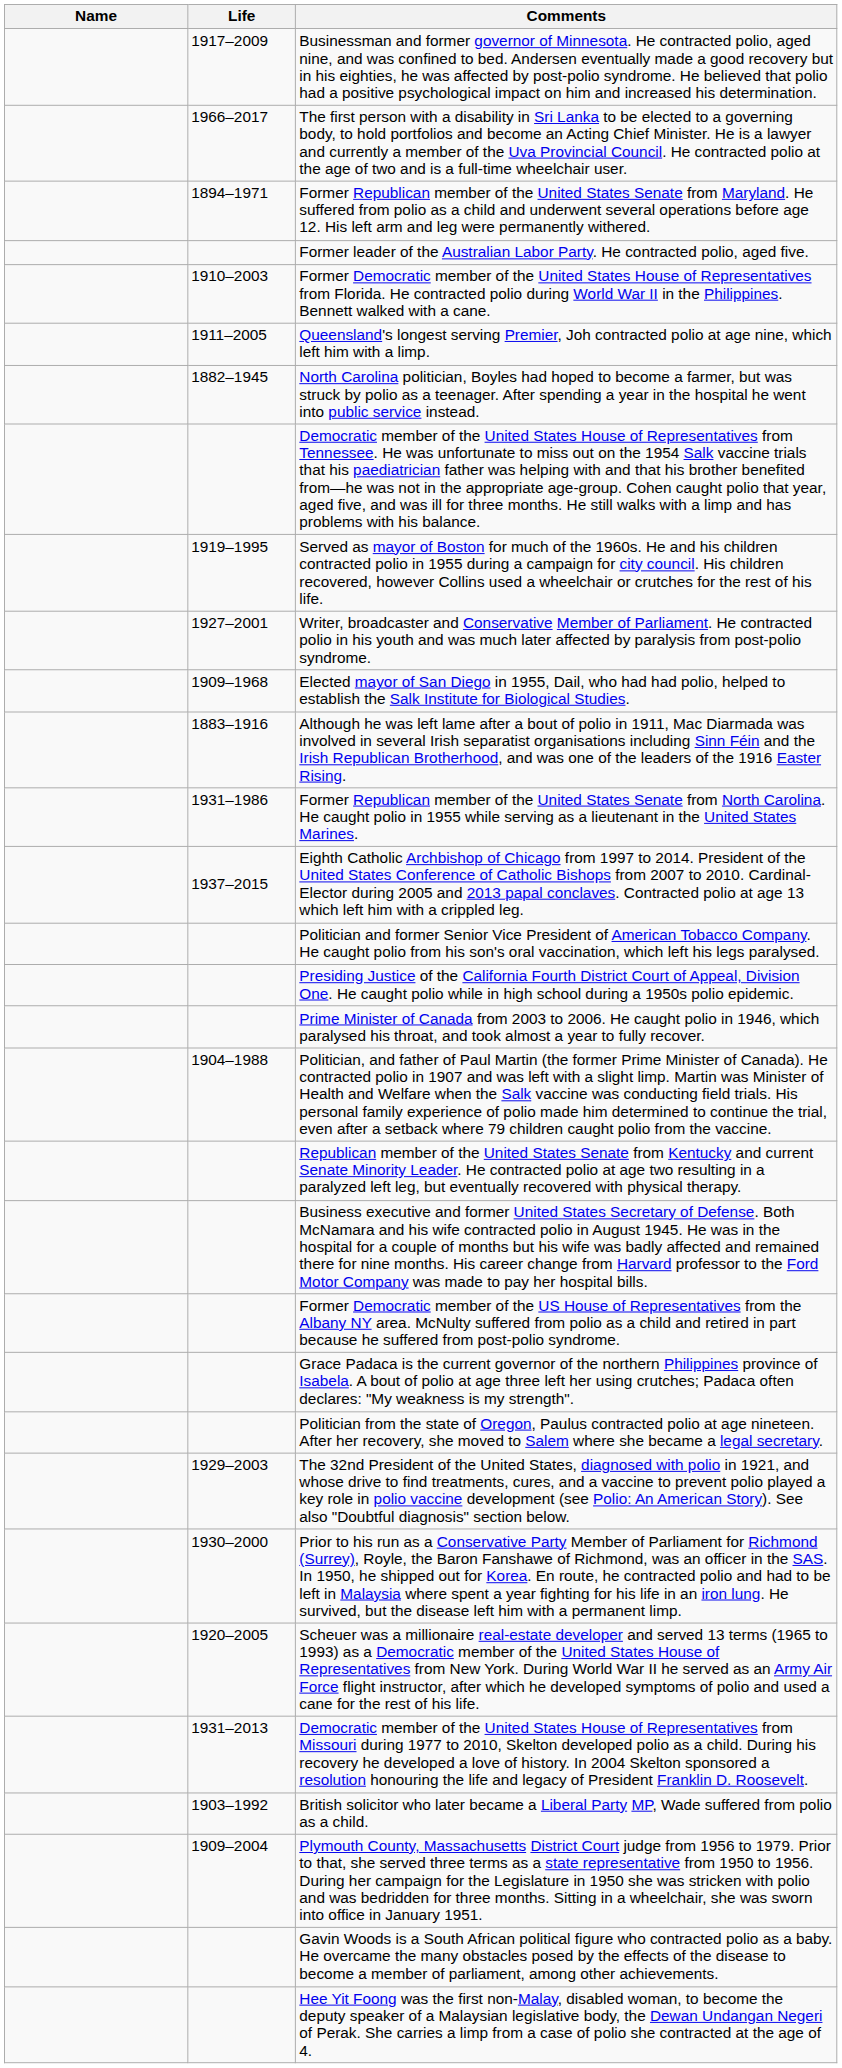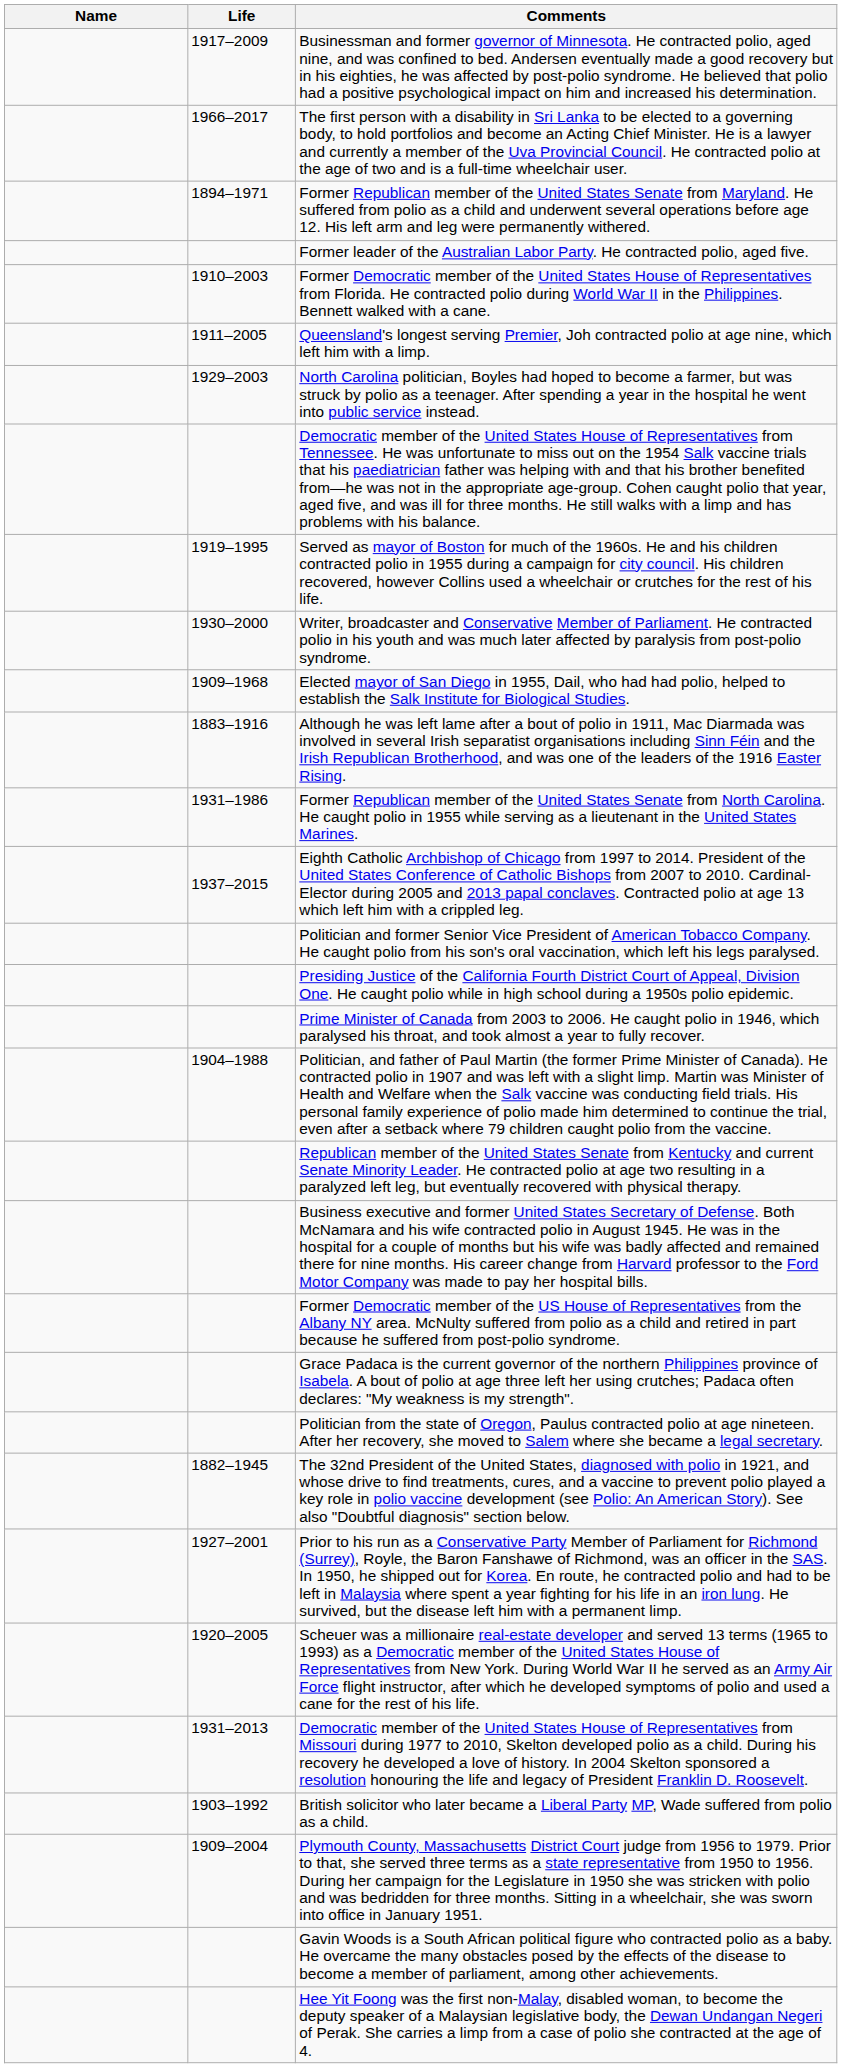(230, 377) 1882–1945 -> (230, 377) 1929–2003
(230, 623) 1927–2001 -> (230, 623) 1930–2000
(230, 1465) 1929–2003 -> (230, 1465) 1882–1945
(230, 1541) 1930–2000 -> (230, 1541) 1927–2001
